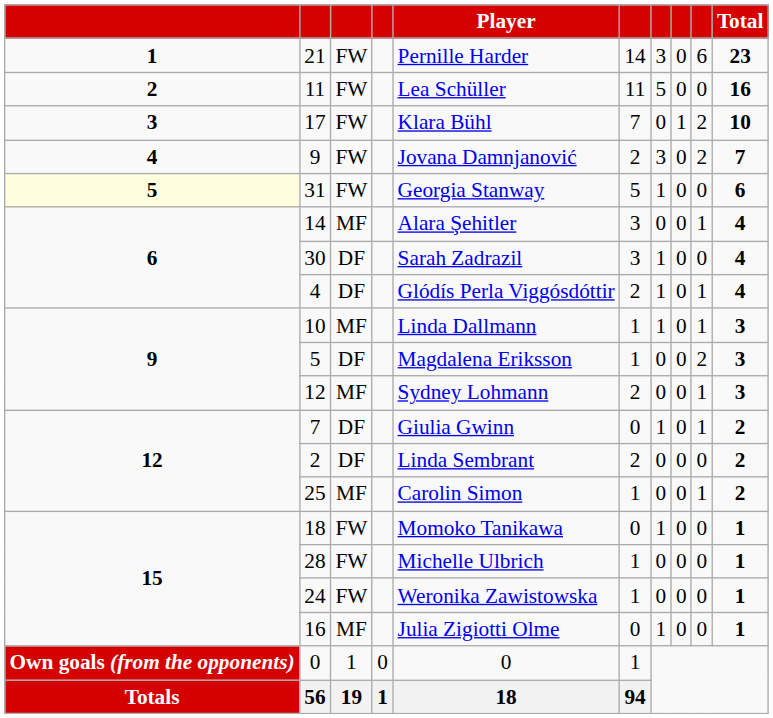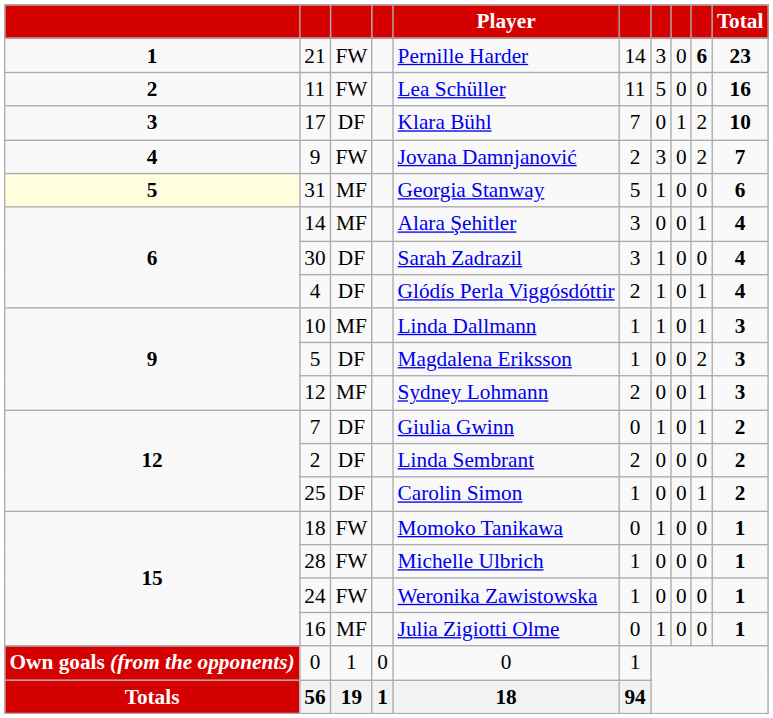(702, 55) normal -> (702, 55) bold
(351, 122) FW -> (351, 122) DF
(351, 190) FW -> (351, 190) MF
(351, 493) MF -> (351, 493) DF
